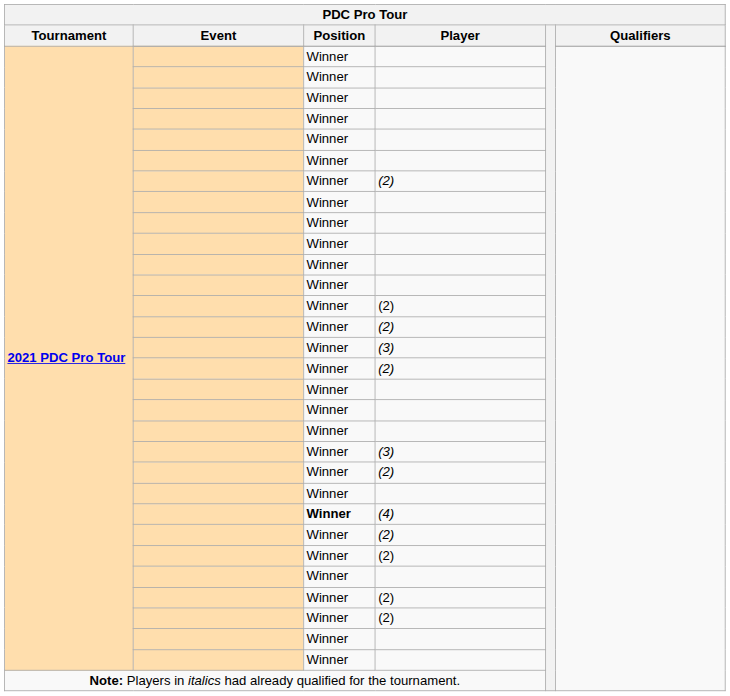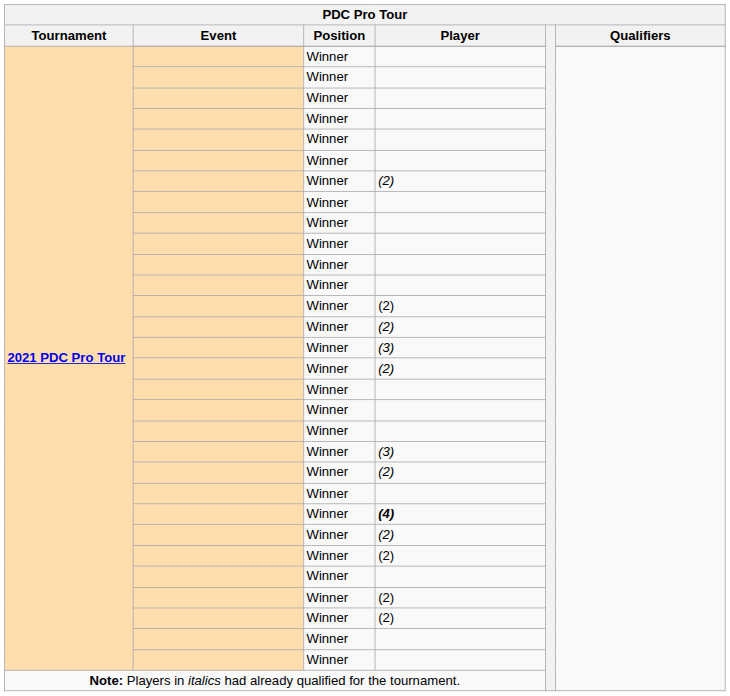(329, 514) bold -> (327, 514) normal
(386, 514) normal -> (386, 514) bold
